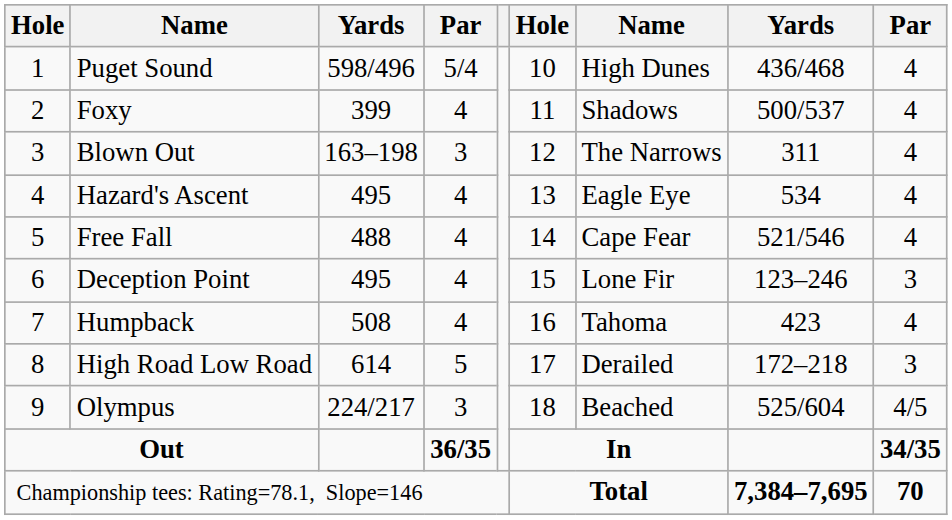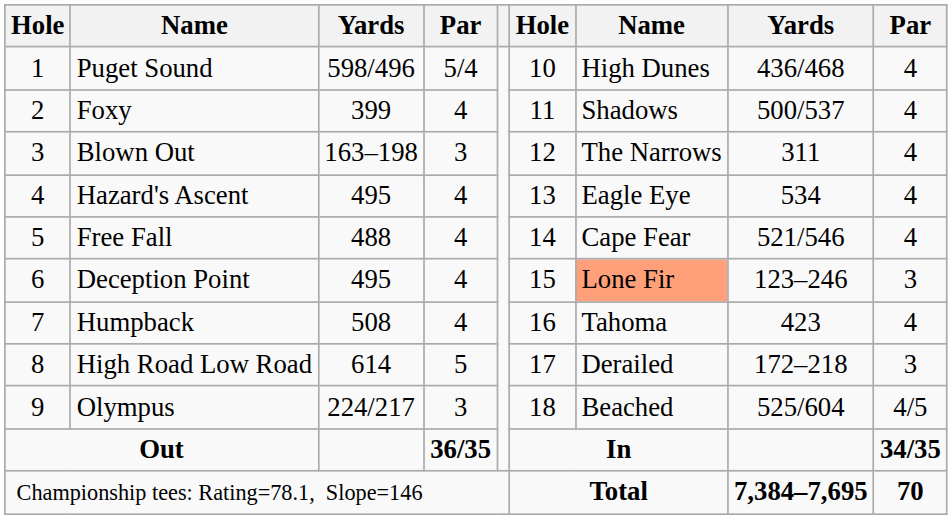(628, 279) no background -> (628, 279) lightsalmon background
